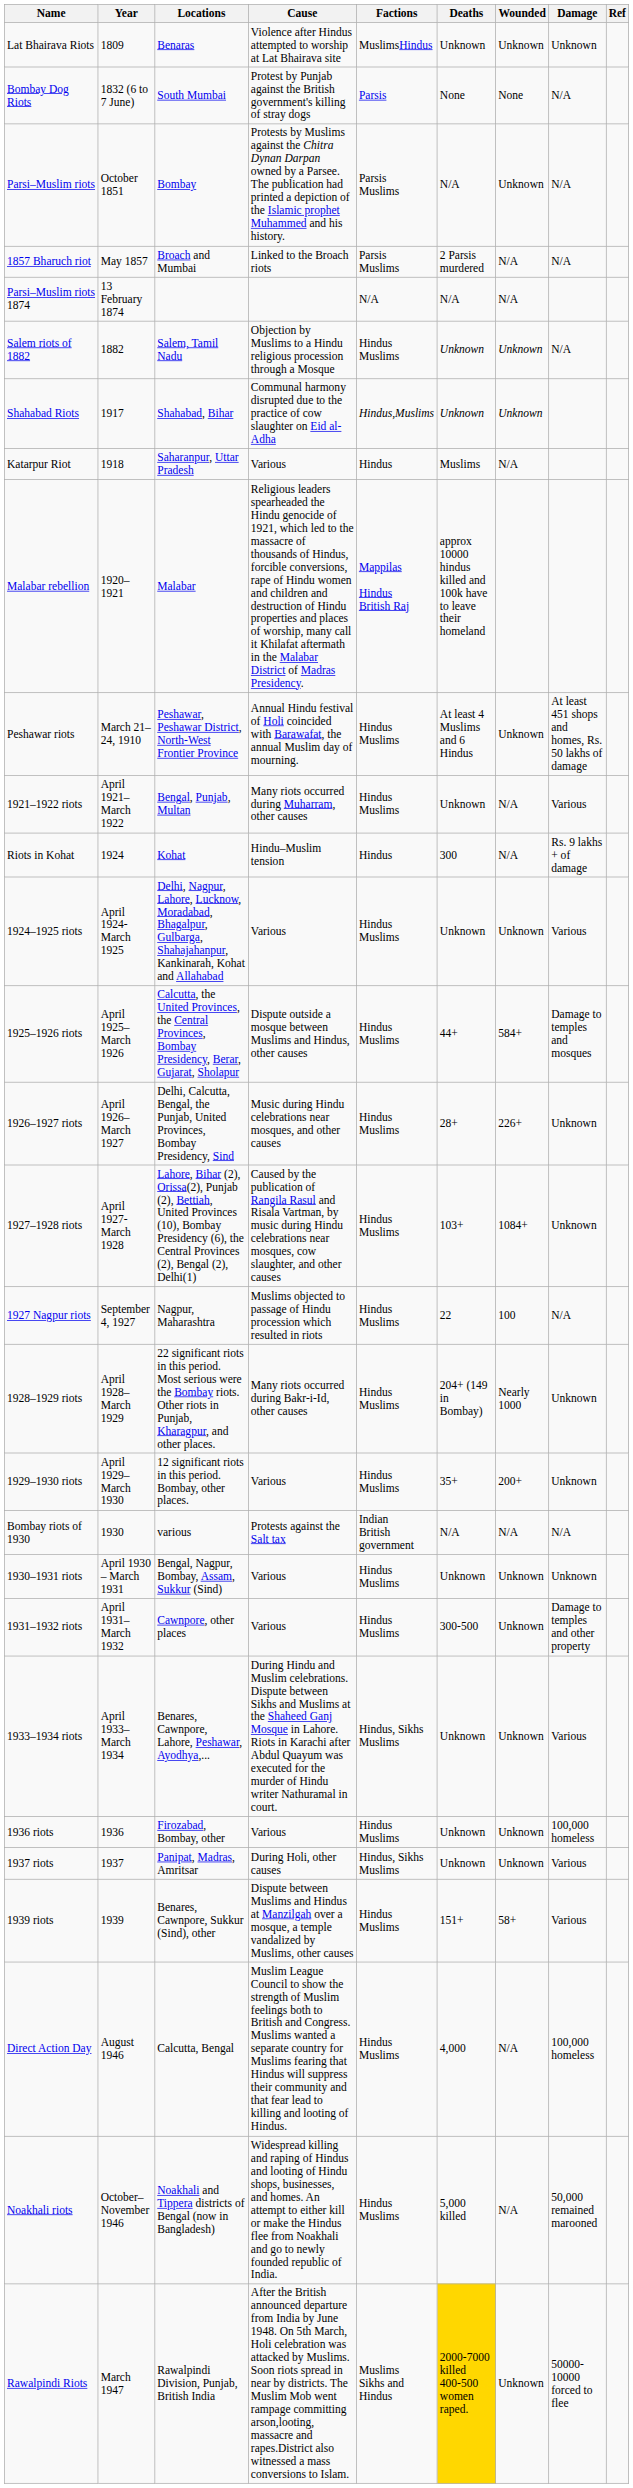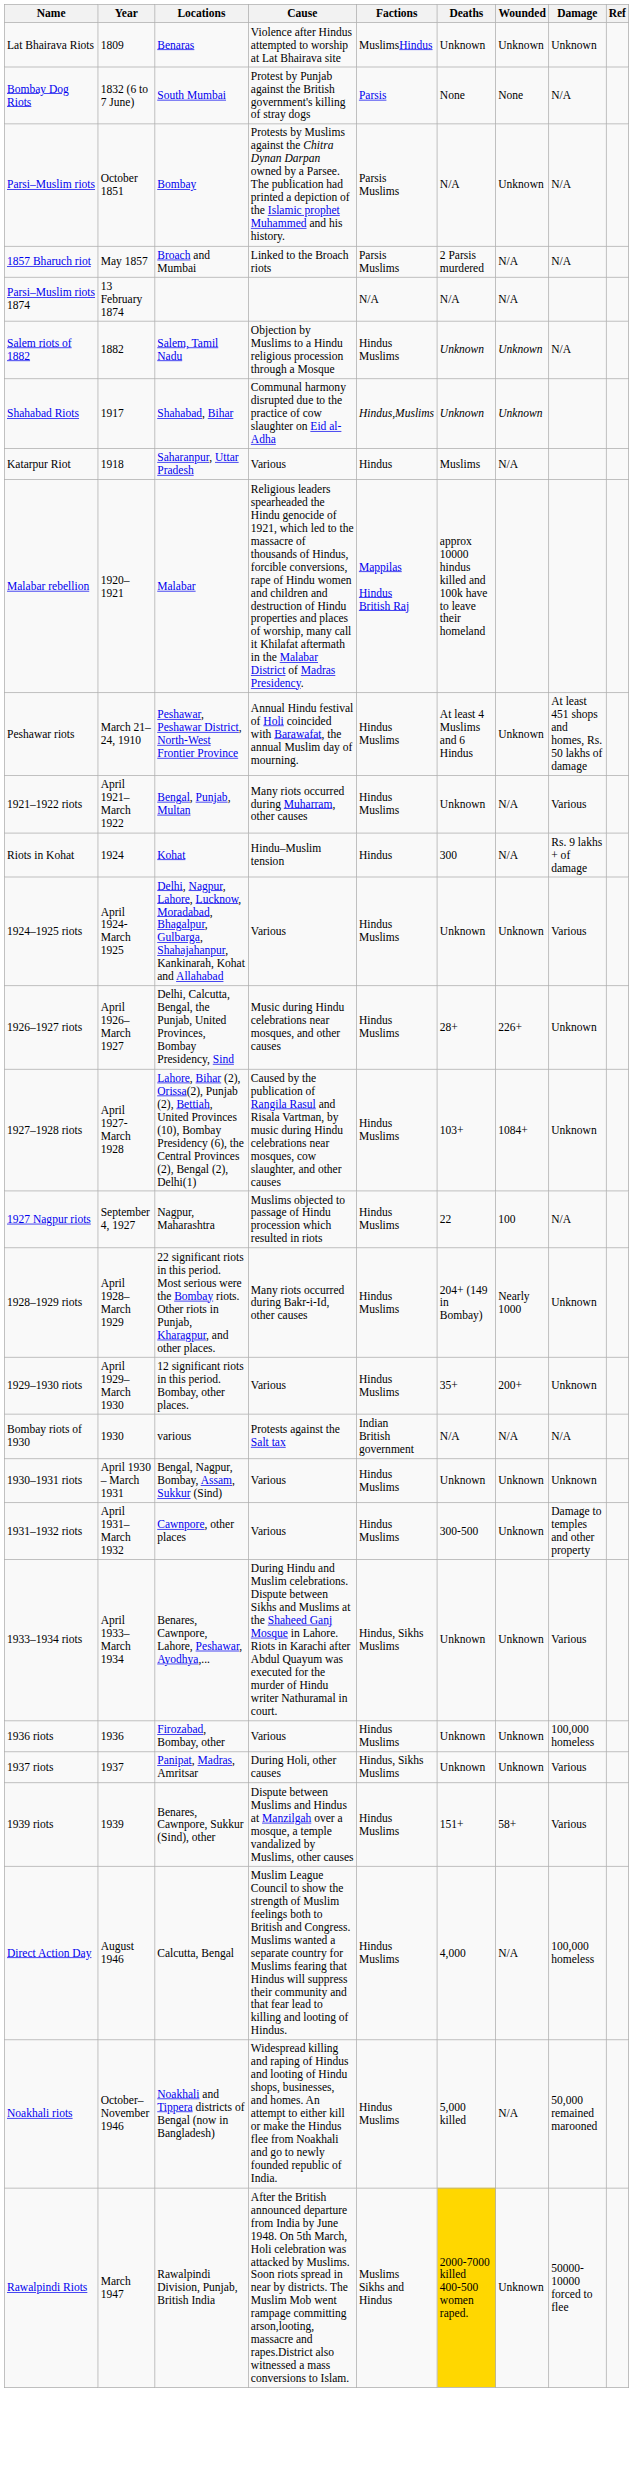- row: (45, 1034)
